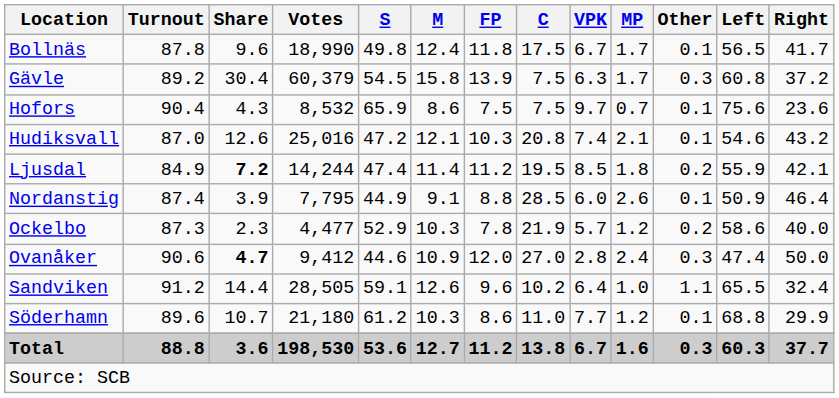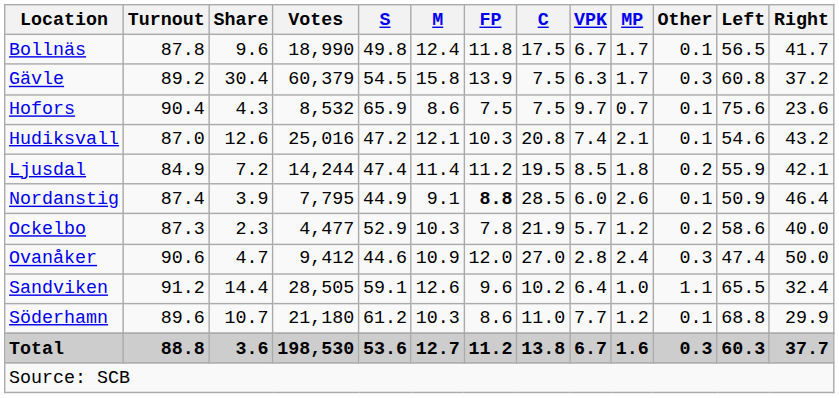(252, 169) bold -> (252, 169) normal
(496, 199) normal -> (496, 199) bold
(252, 259) bold -> (252, 259) normal
